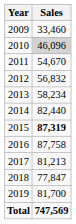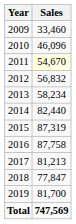(52, 45) lightgrey background -> (52, 45) no background
(52, 62) no background -> (52, 62) lightyellow background
(52, 128) bold -> (52, 128) normal
